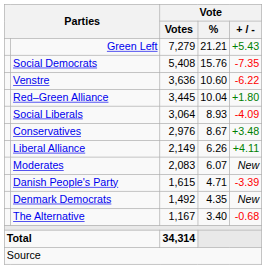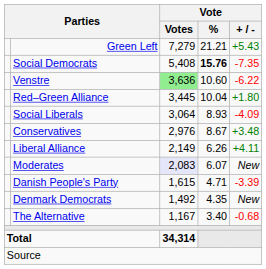(214, 64) normal -> (214, 64) bold
(182, 81) no background -> (182, 81) lightgreen background
(182, 166) no background -> (182, 166) lavender background
